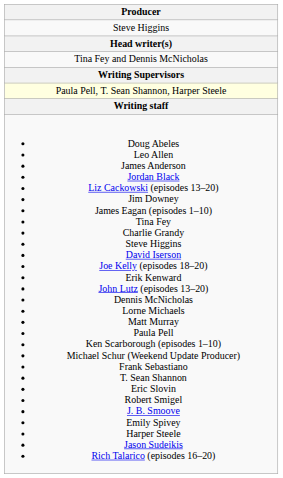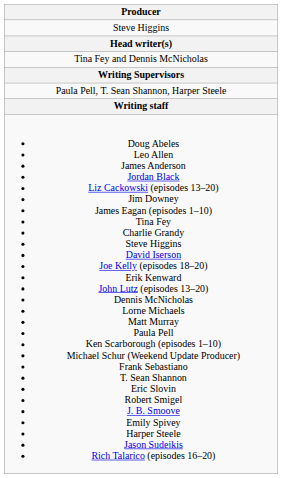(141, 91) lightyellow background -> (141, 91) no background
